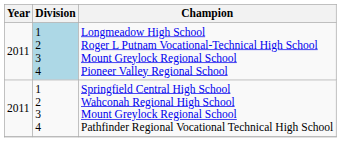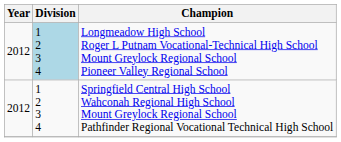(18, 51) 2011 -> (19, 51) 2012
(18, 108) 2011 -> (19, 108) 2012
